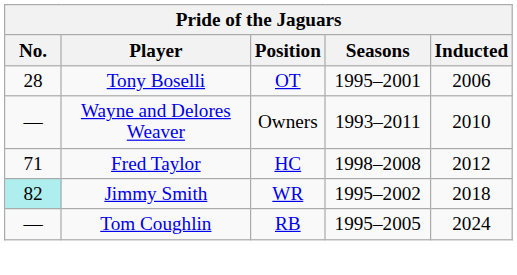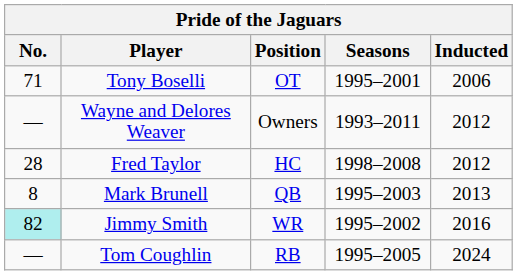(33, 80) 28 -> (33, 80) 71
(471, 121) 2010 -> (471, 121) 2012
(33, 163) 71 -> (33, 163) 28
+ row: (156, 193)
(471, 193) 2018 -> (471, 224) 2016
